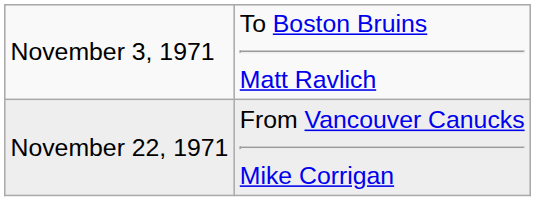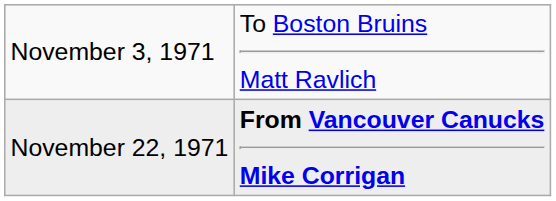(382, 147) normal -> (392, 147) bold
